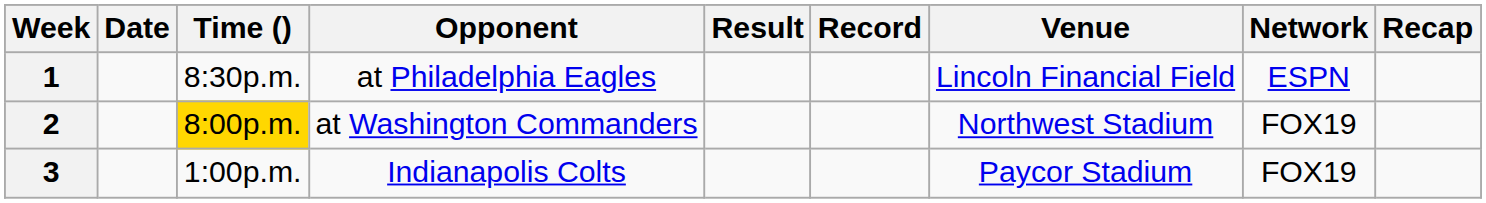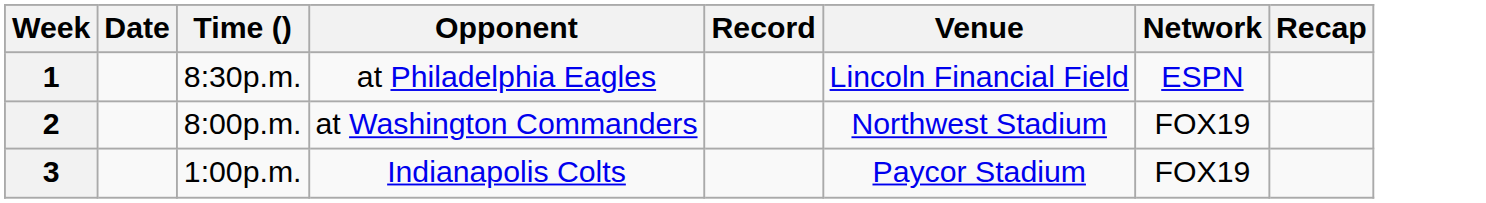- column: (758, 28)
(243, 124) gold background -> (243, 124) no background
